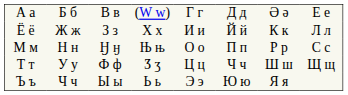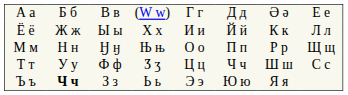(110, 30) З з -> (110, 30) Ы ы
(321, 47) С с -> (321, 47) Щ щ
(321, 64) Щ щ -> (321, 64) С с
(68, 81) normal -> (68, 81) bold
(110, 81) Ы ы -> (110, 81) З з
